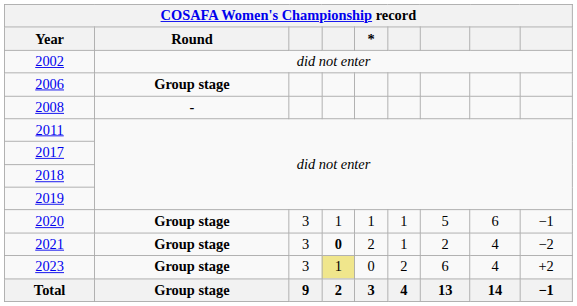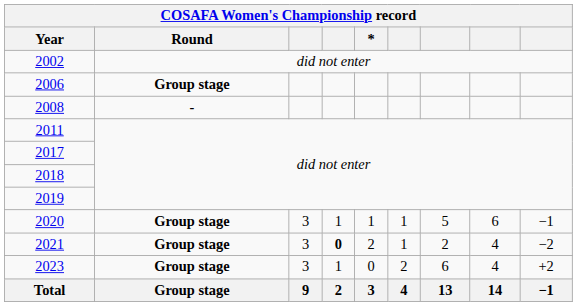(338, 267) khaki background -> (338, 267) no background
